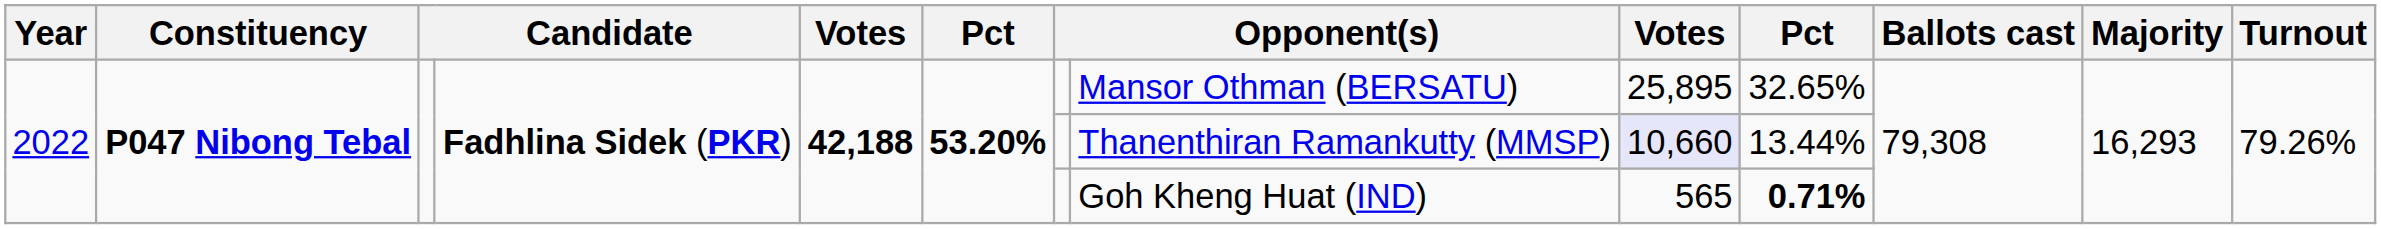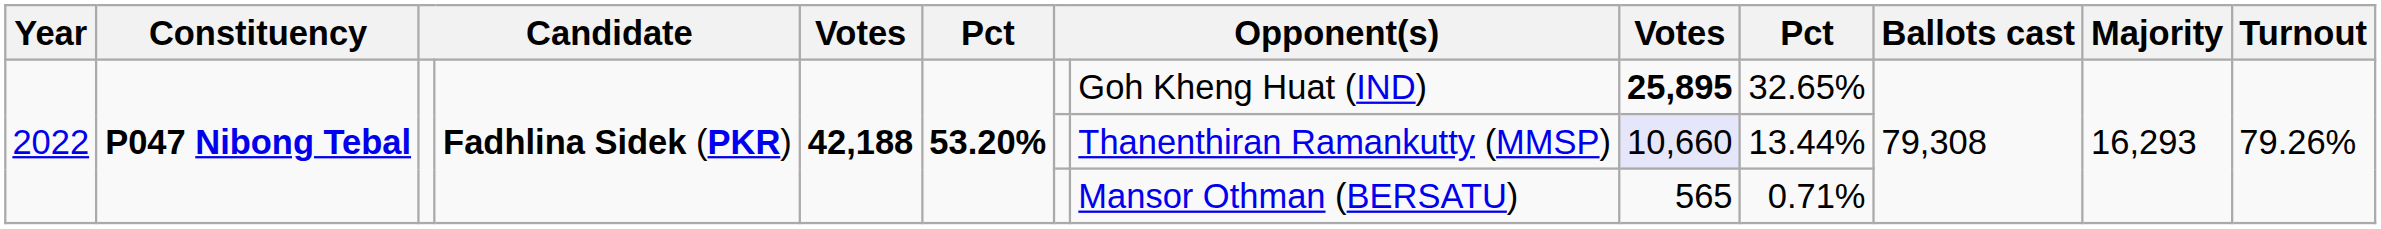(1298, 87) Mansor Othman (BERSATU) -> (1253, 87) Goh Kheng Huat (IND)
(1680, 87) normal -> (1680, 87) bold
(1253, 196) Goh Kheng Huat (IND) -> (1298, 196) Mansor Othman (BERSATU)
(1817, 196) bold -> (1817, 196) normal
